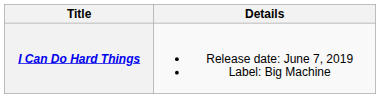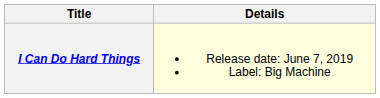(265, 65) no background -> (265, 65) lightyellow background
